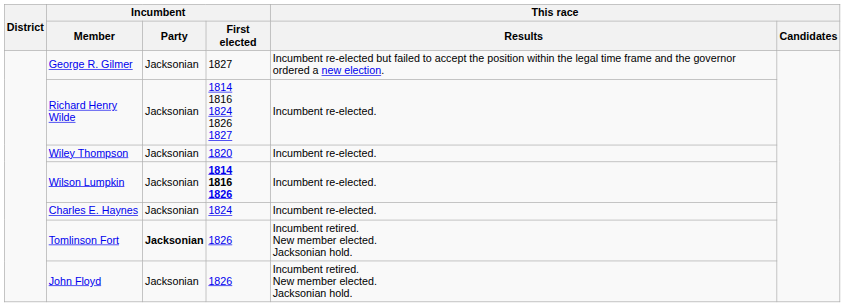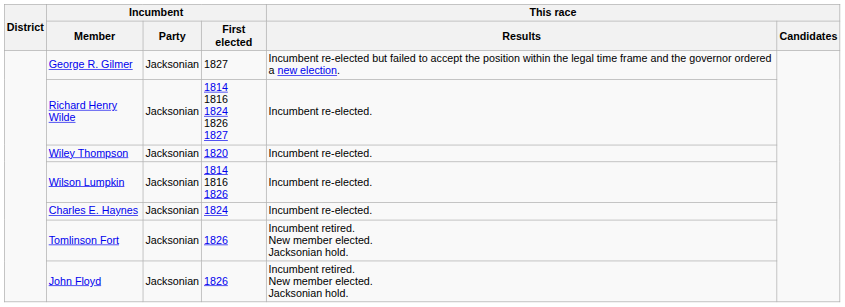(220, 182) bold -> (216, 182) normal
(174, 240) bold -> (172, 240) normal
